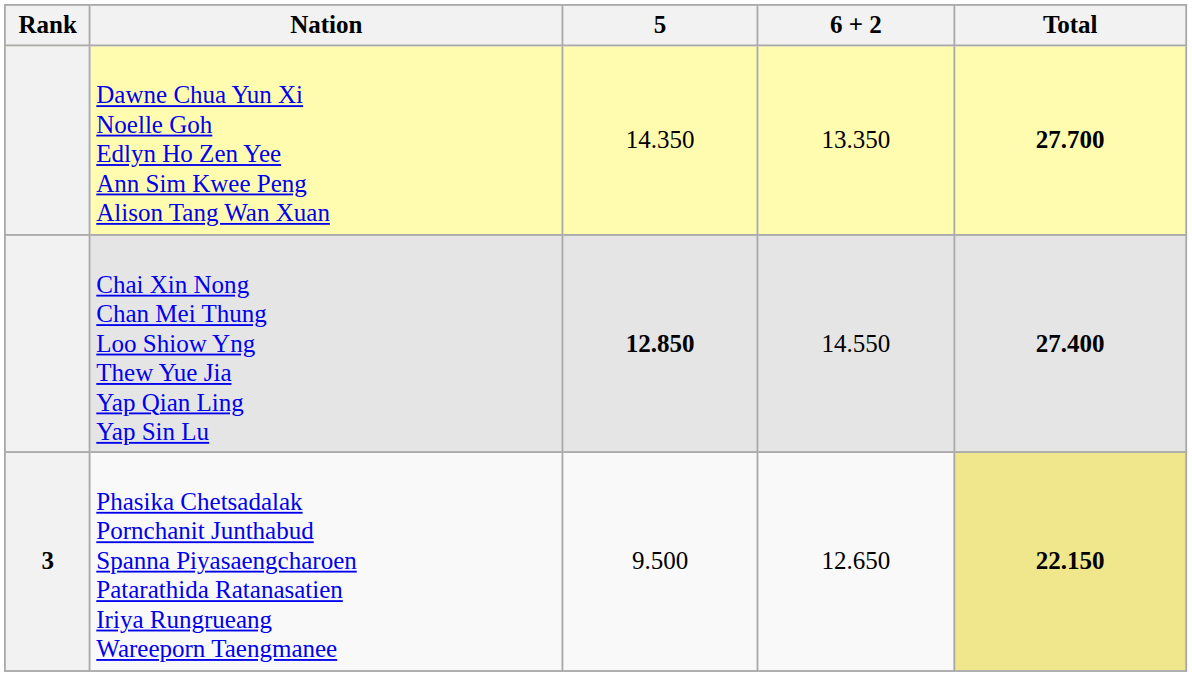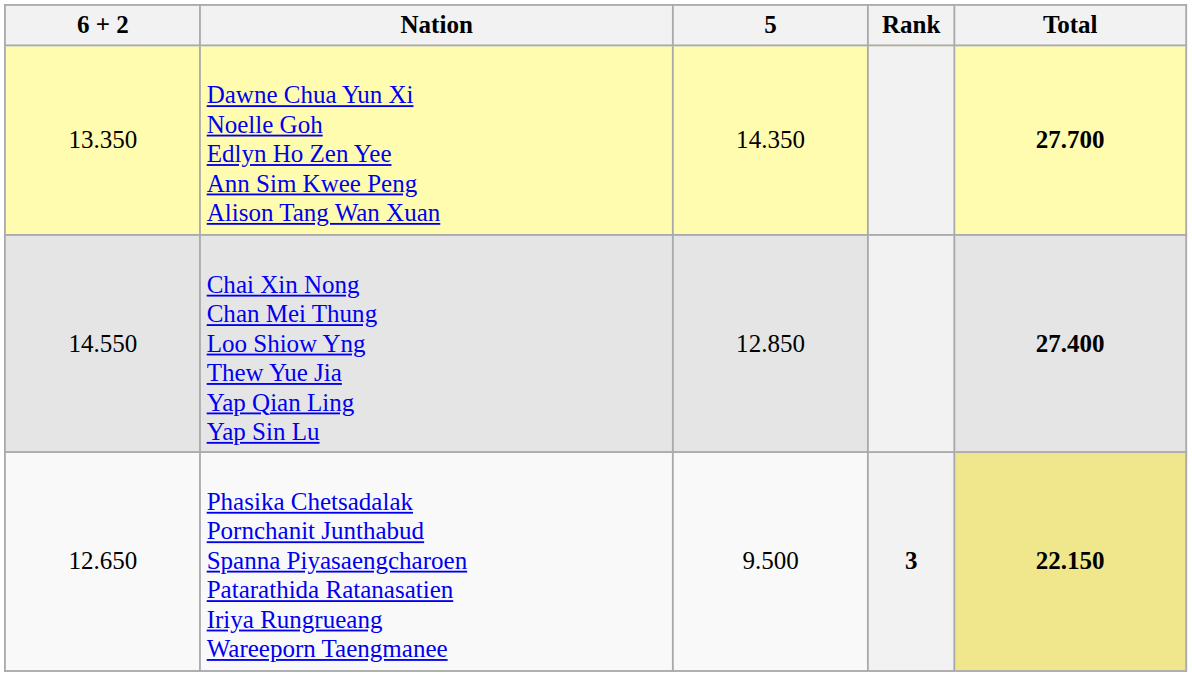columns swapped: (48, 24) <-> (856, 24)
(660, 342) bold -> (771, 342) normal
